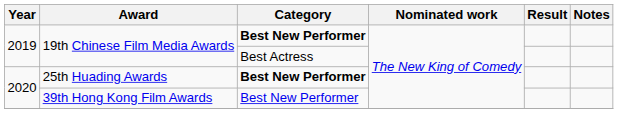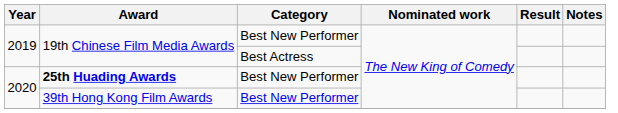(303, 35) bold -> (299, 35) normal
(105, 77) normal -> (109, 77) bold
(303, 77) bold -> (299, 77) normal
